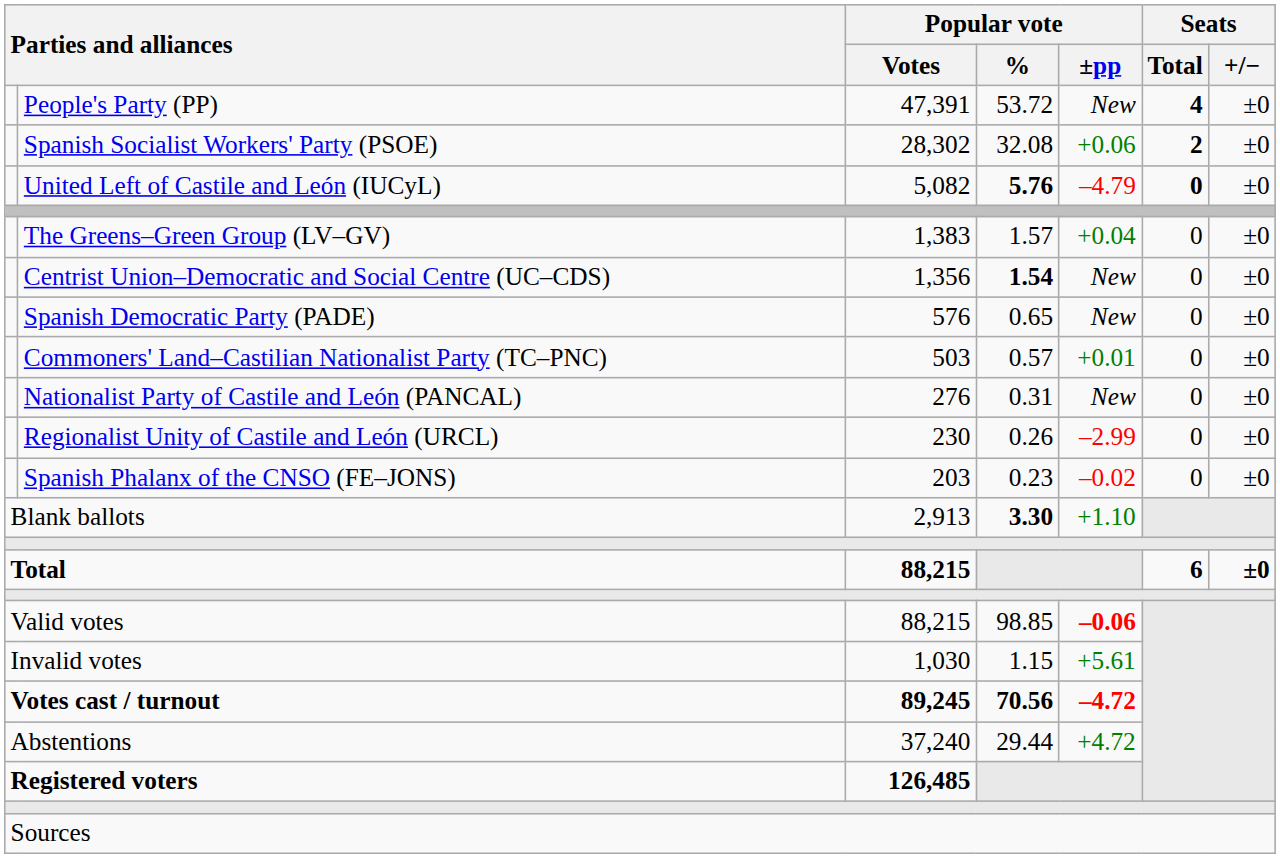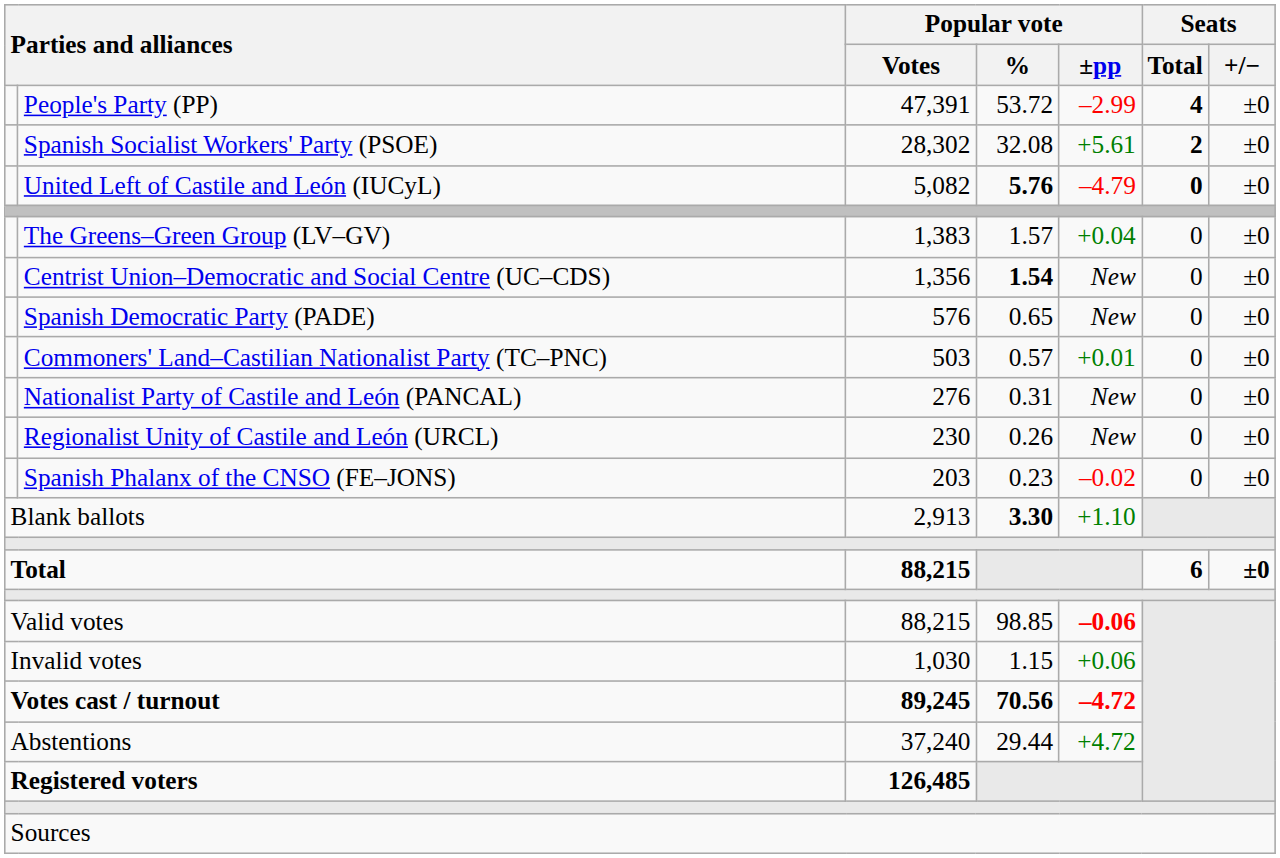(1113, 104) New -> (1107, 104) –2.99
(1107, 144) +0.06 -> (1107, 144) +5.61
(1107, 437) –2.99 -> (1113, 437) New
(1107, 660) +5.61 -> (1107, 660) +0.06
